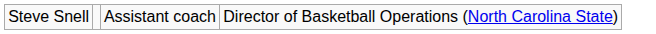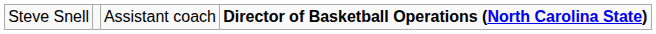(421, 17) normal -> (435, 17) bold
